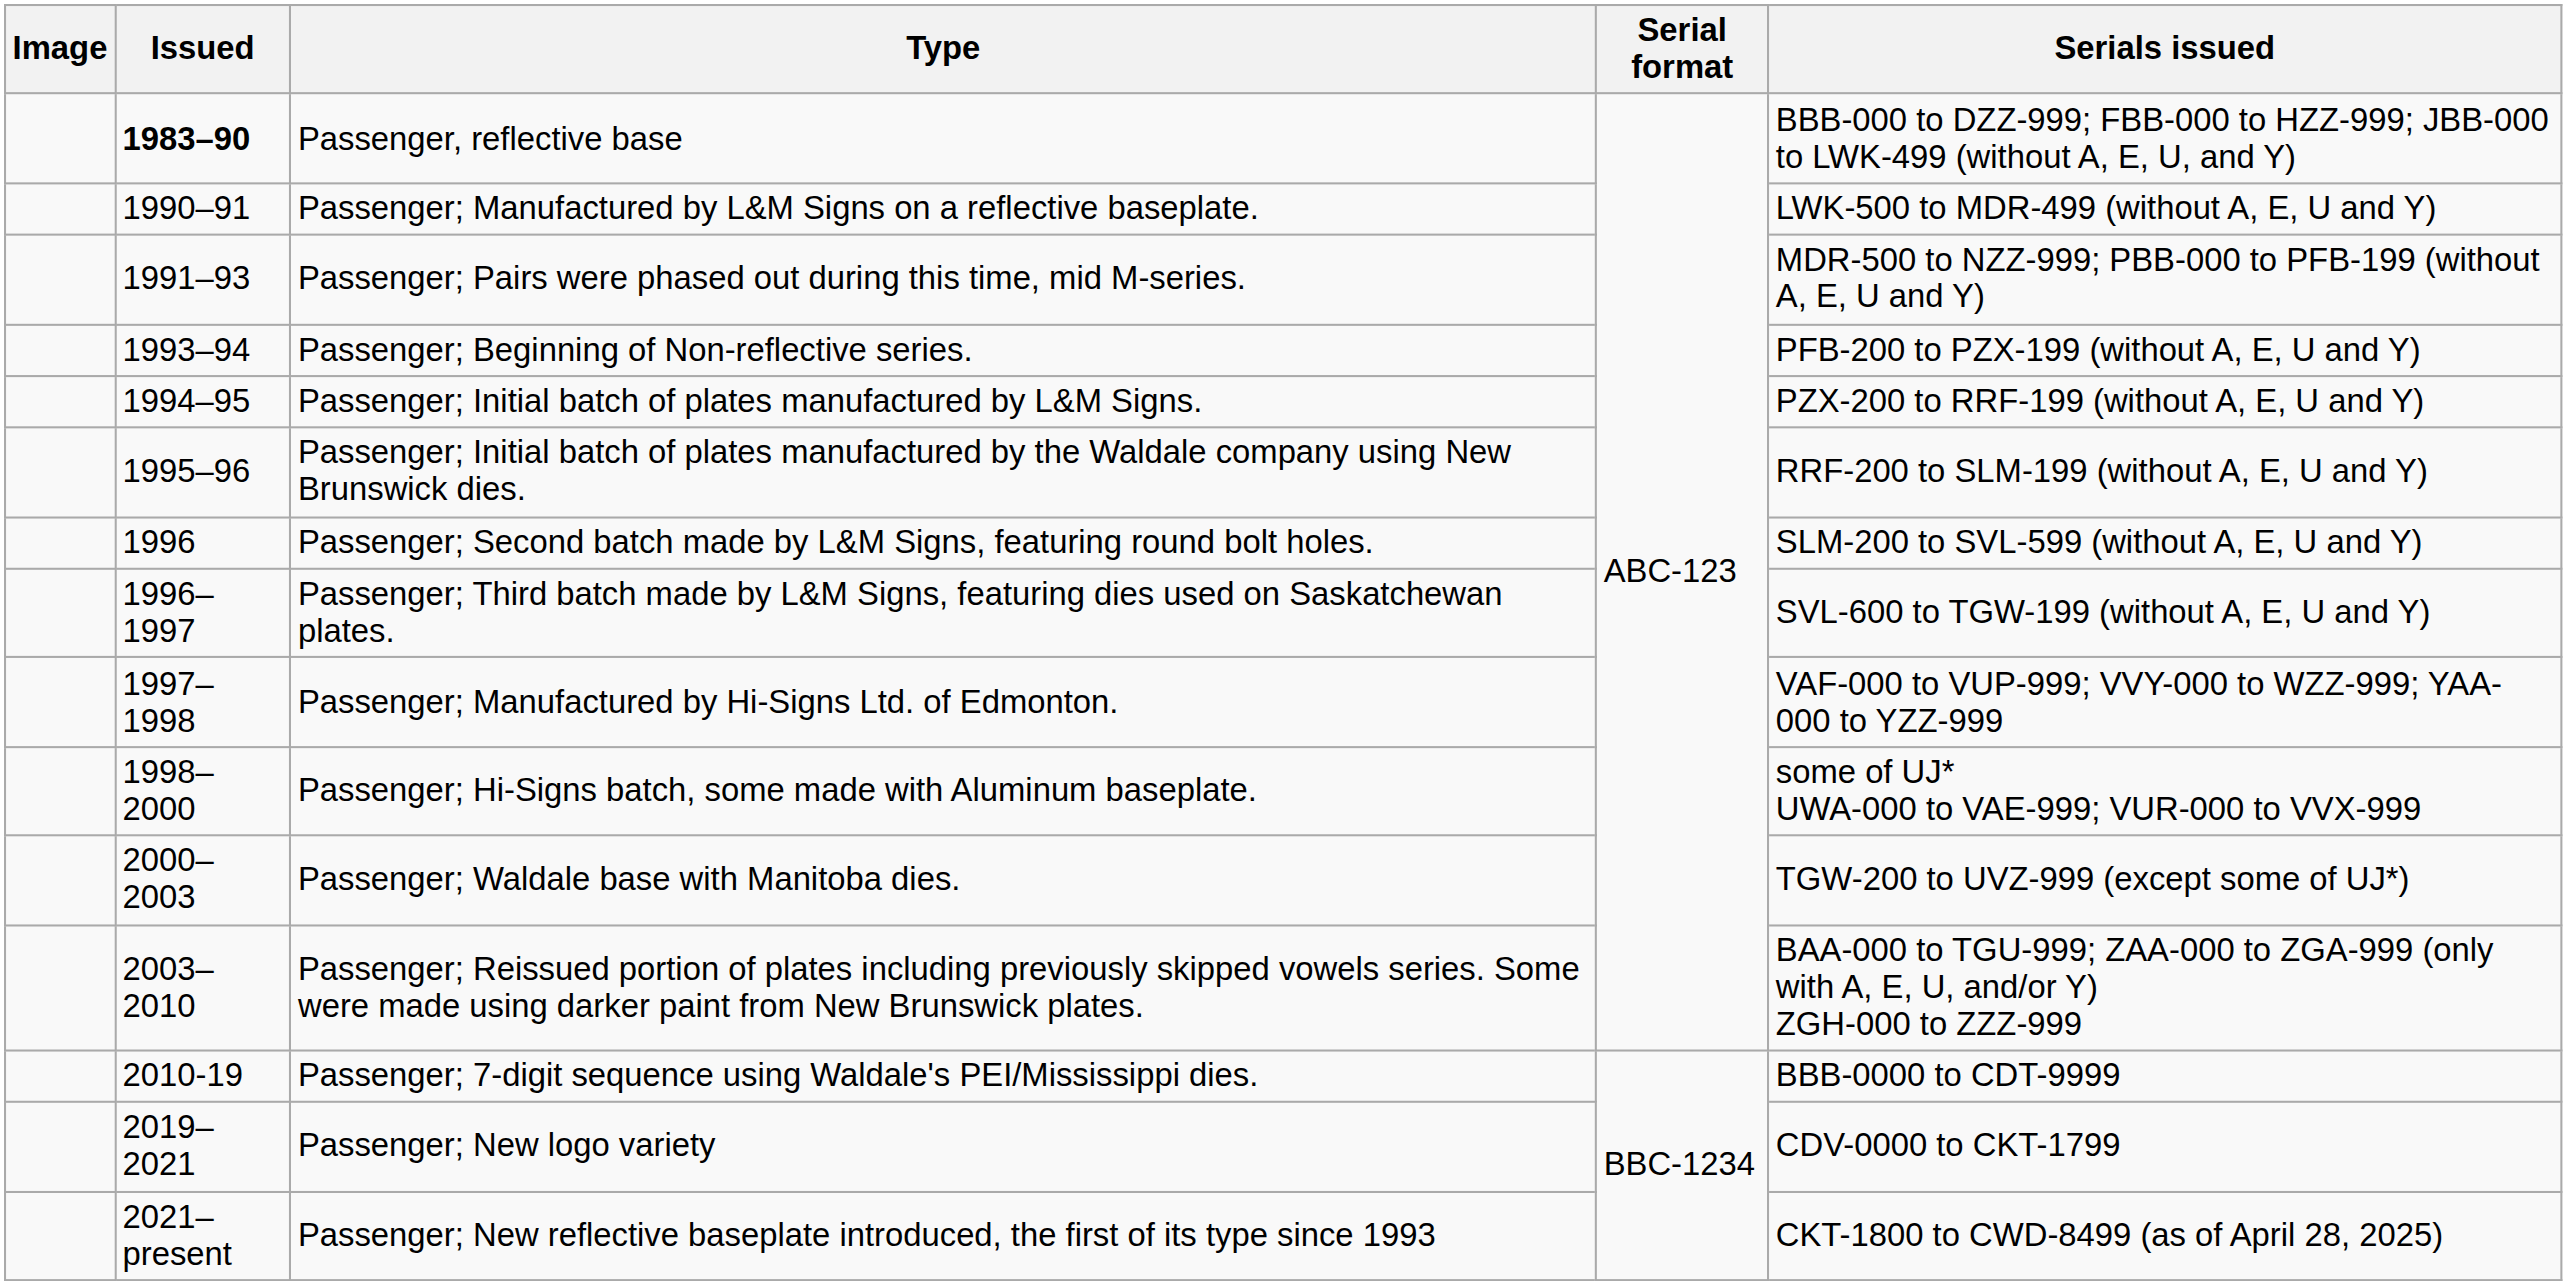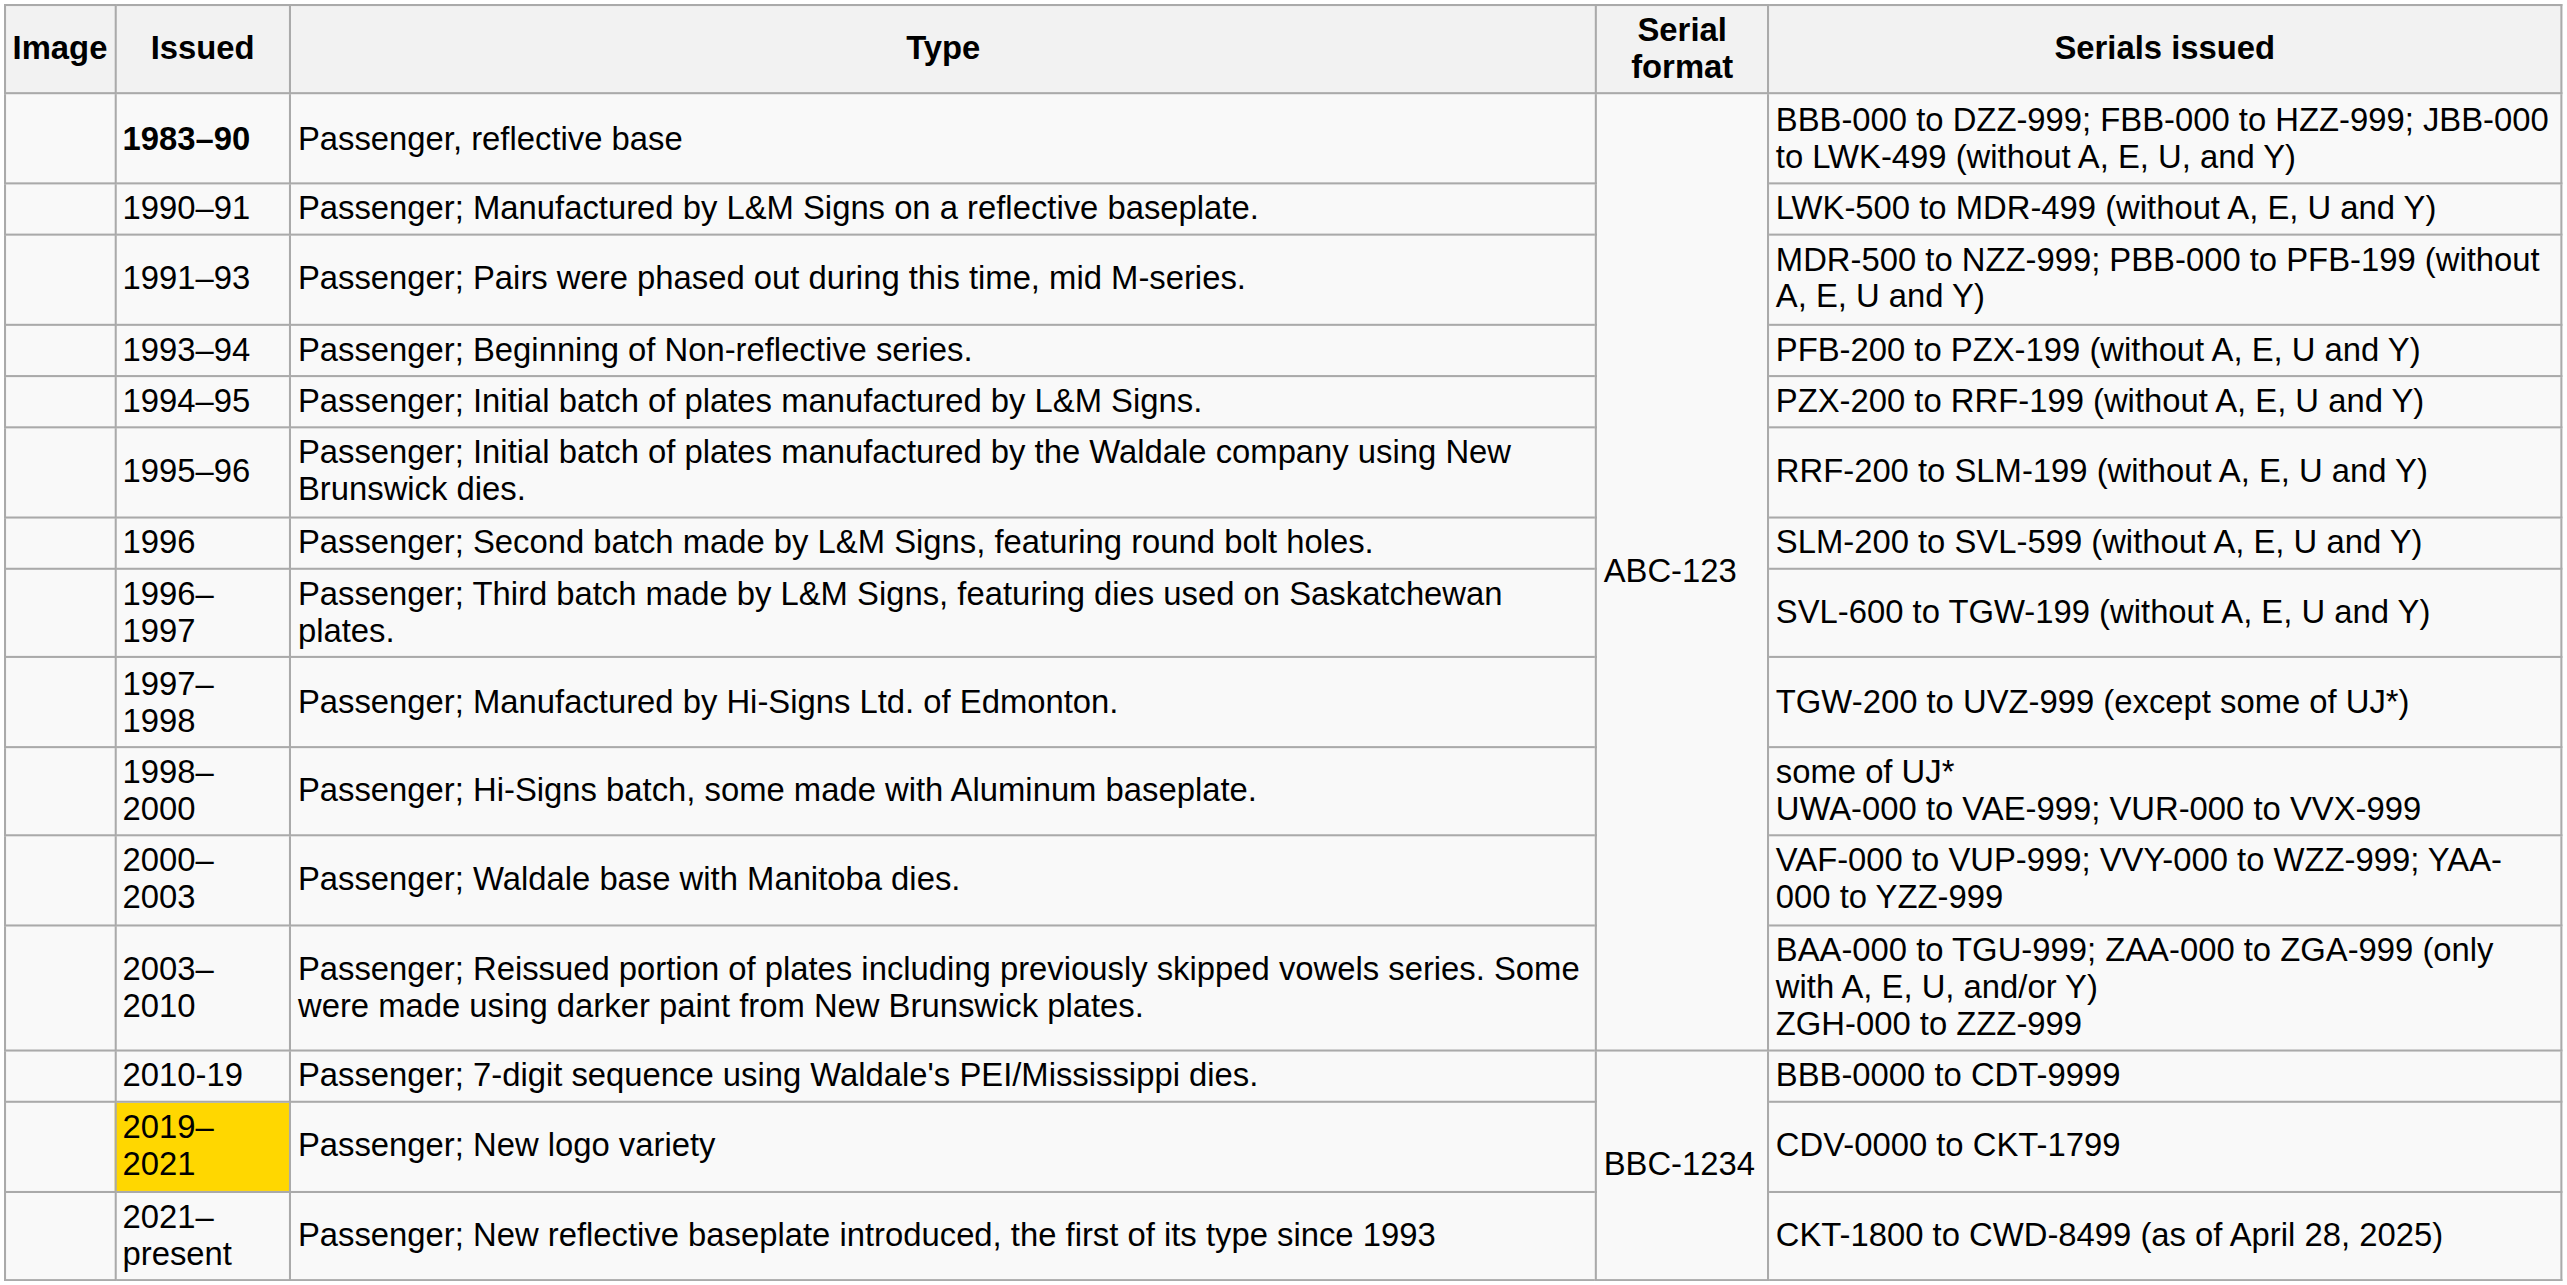(2139, 701) VAF-000 to VUP-999; VVY-000 to WZZ-999; YAA-000 to YZZ-999 -> (2093, 701) TGW-200 to UVZ-999 (except some of UJ*)
(2093, 879) TGW-200 to UVZ-999 (except some of UJ*) -> (2139, 879) VAF-000 to VUP-999; VVY-000 to WZZ-999; YAA-000 to YZZ-999
(168, 1146) no background -> (168, 1146) gold background
